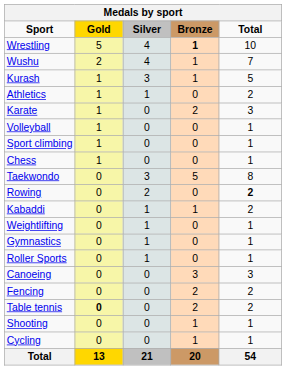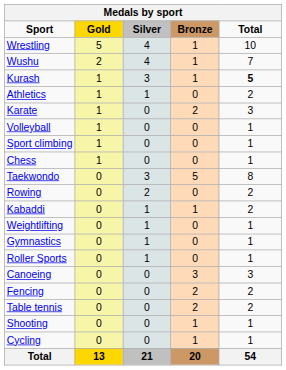(195, 46) bold -> (195, 46) normal
(250, 78) normal -> (250, 78) bold
(250, 193) bold -> (250, 193) normal
(99, 308) bold -> (99, 308) normal
